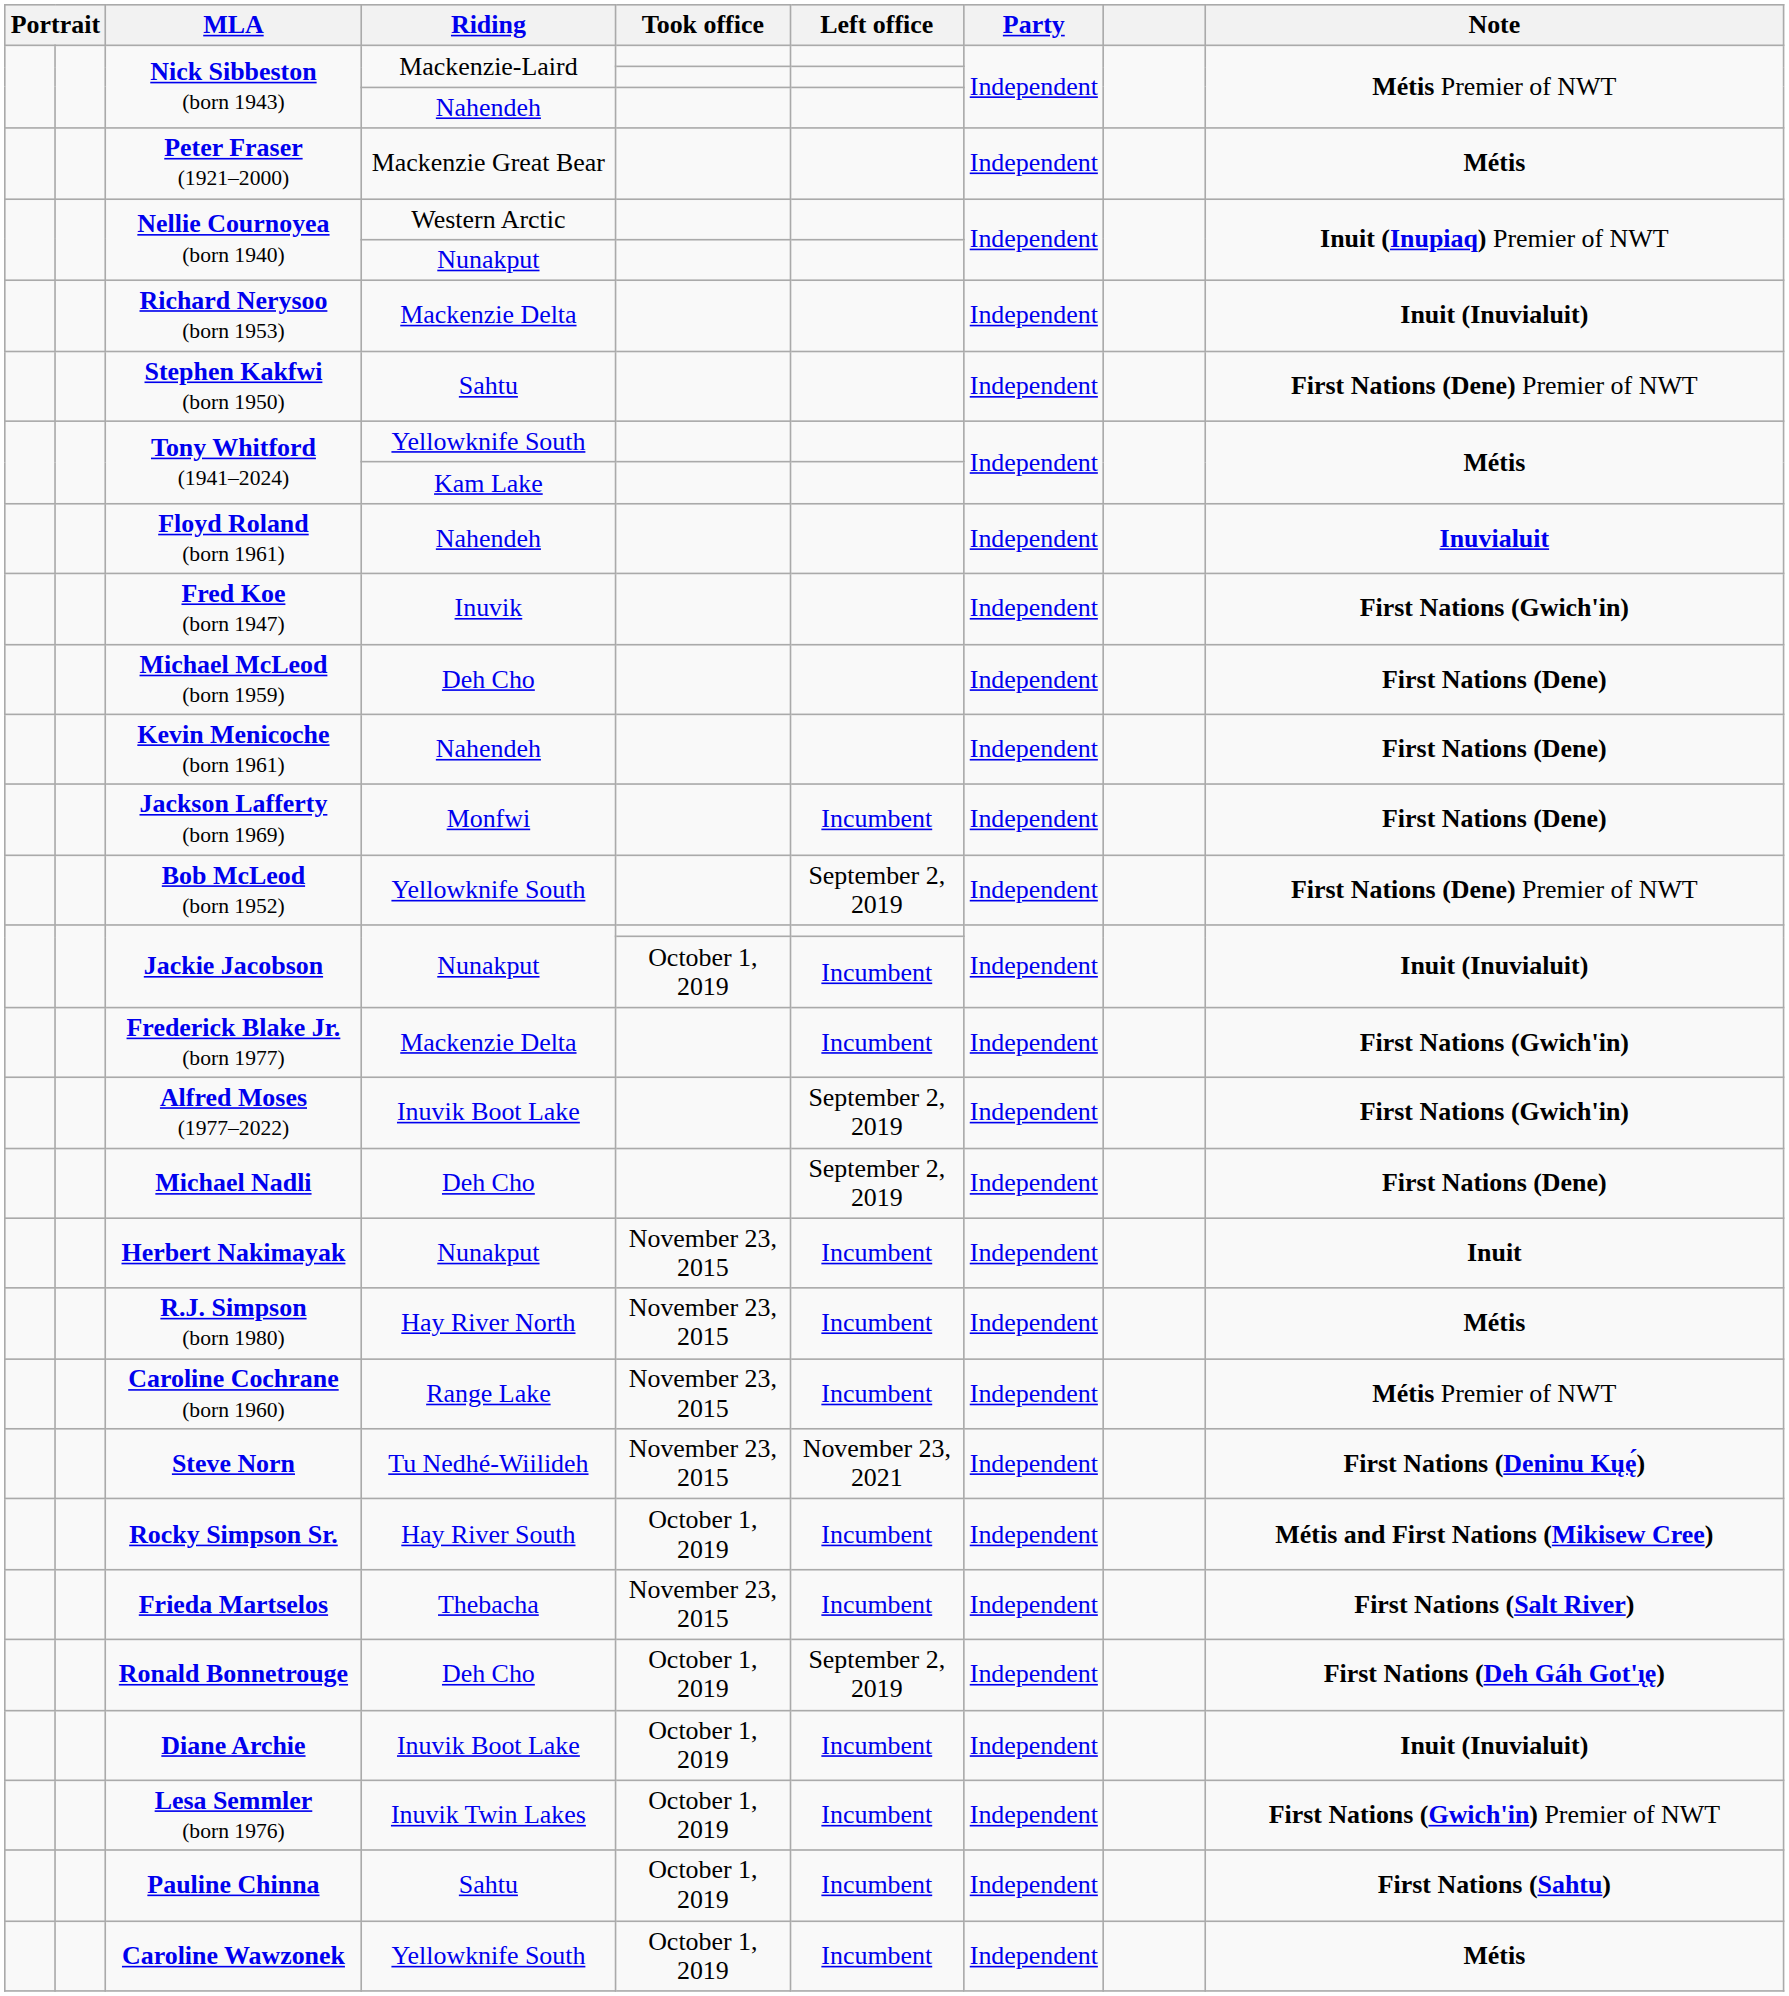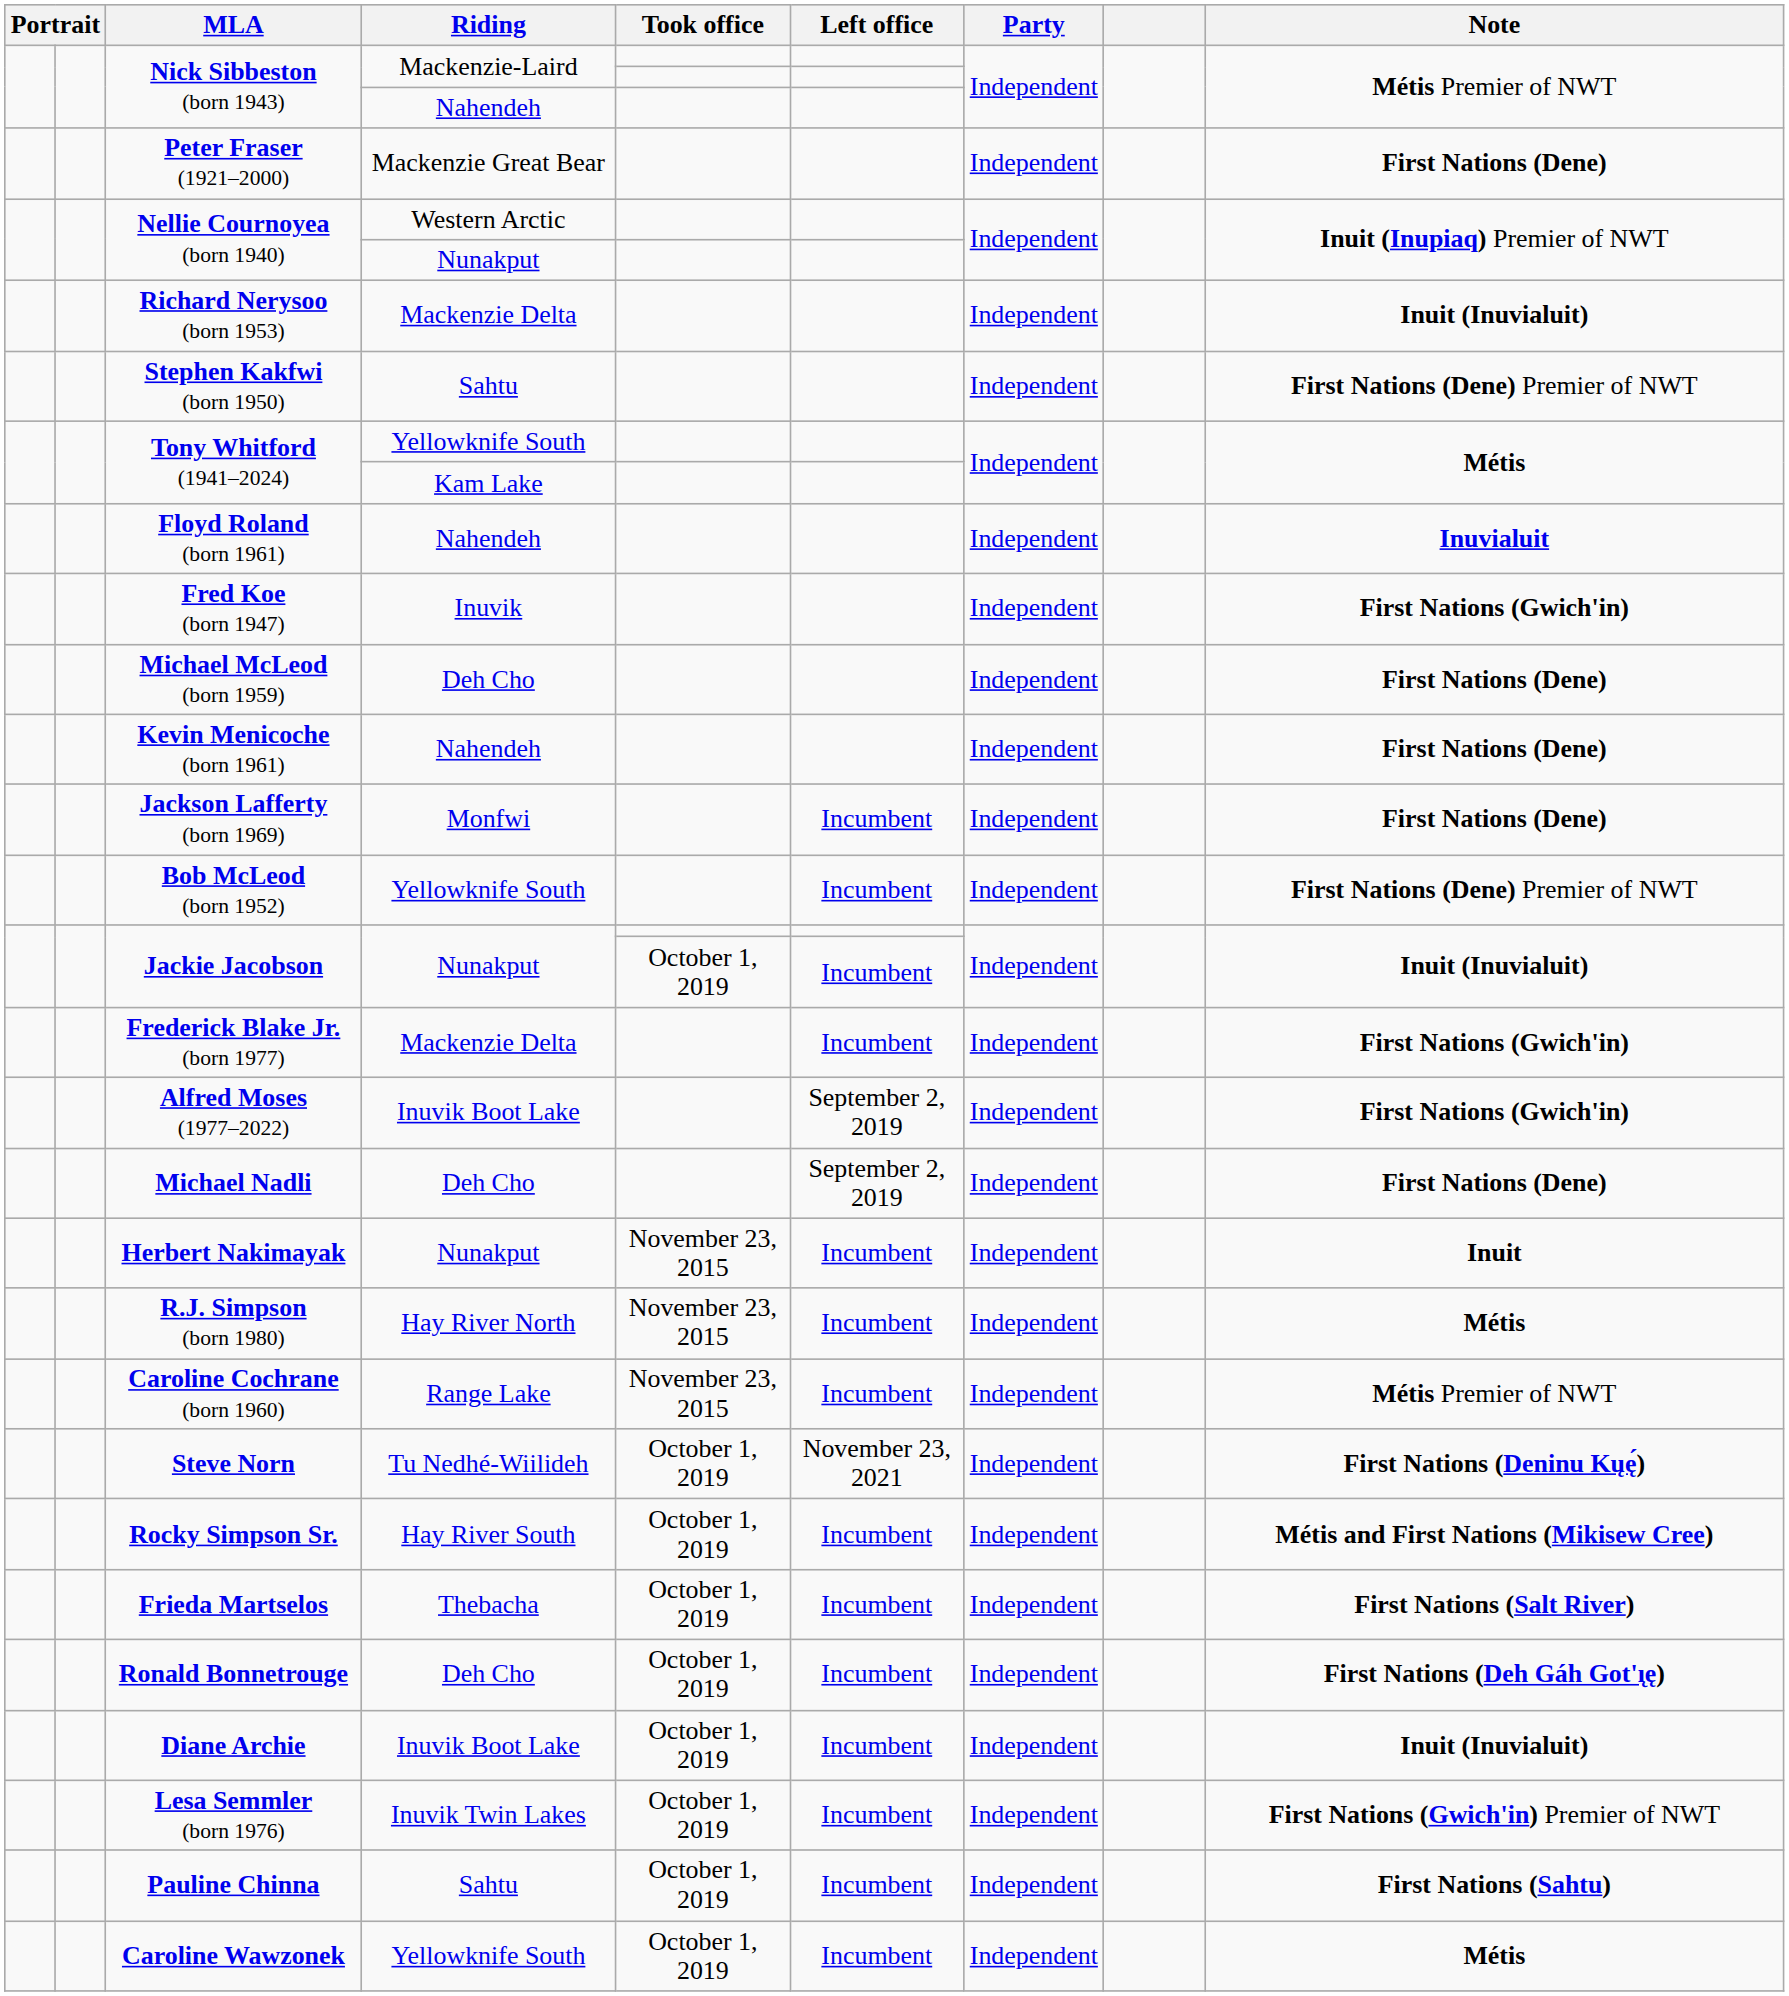(1494, 162) Métis -> (1494, 162) First Nations (Dene)
(877, 889) September 2, 2019 -> (877, 889) Incumbent
(703, 1463) November 23, 2015 -> (703, 1463) October 1, 2019
(703, 1604) November 23, 2015 -> (703, 1604) October 1, 2019
(877, 1674) September 2, 2019 -> (877, 1674) Incumbent
